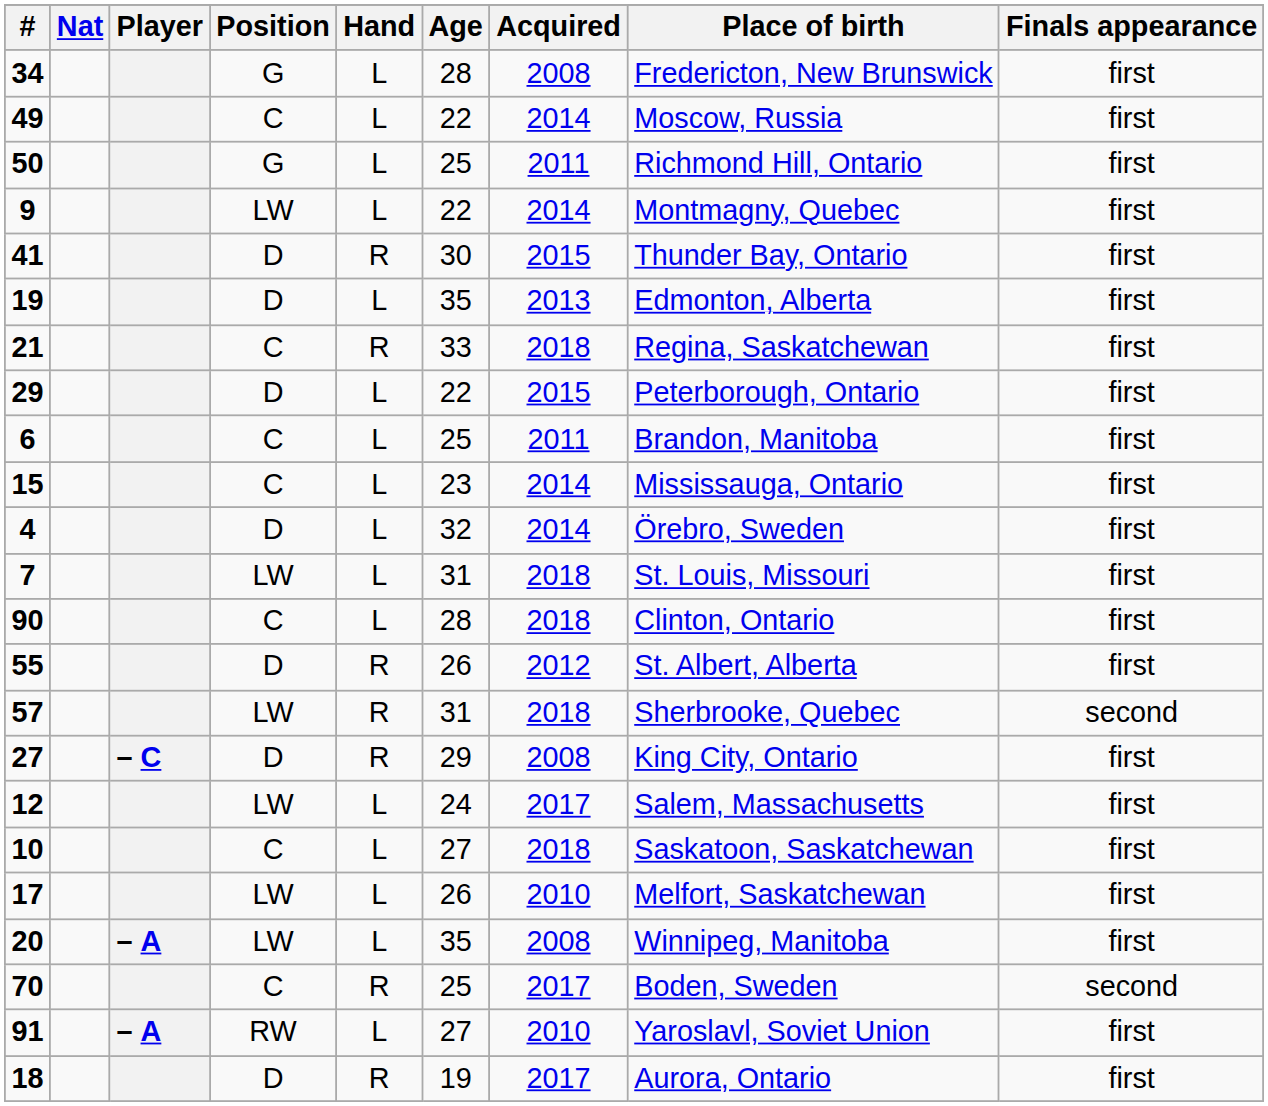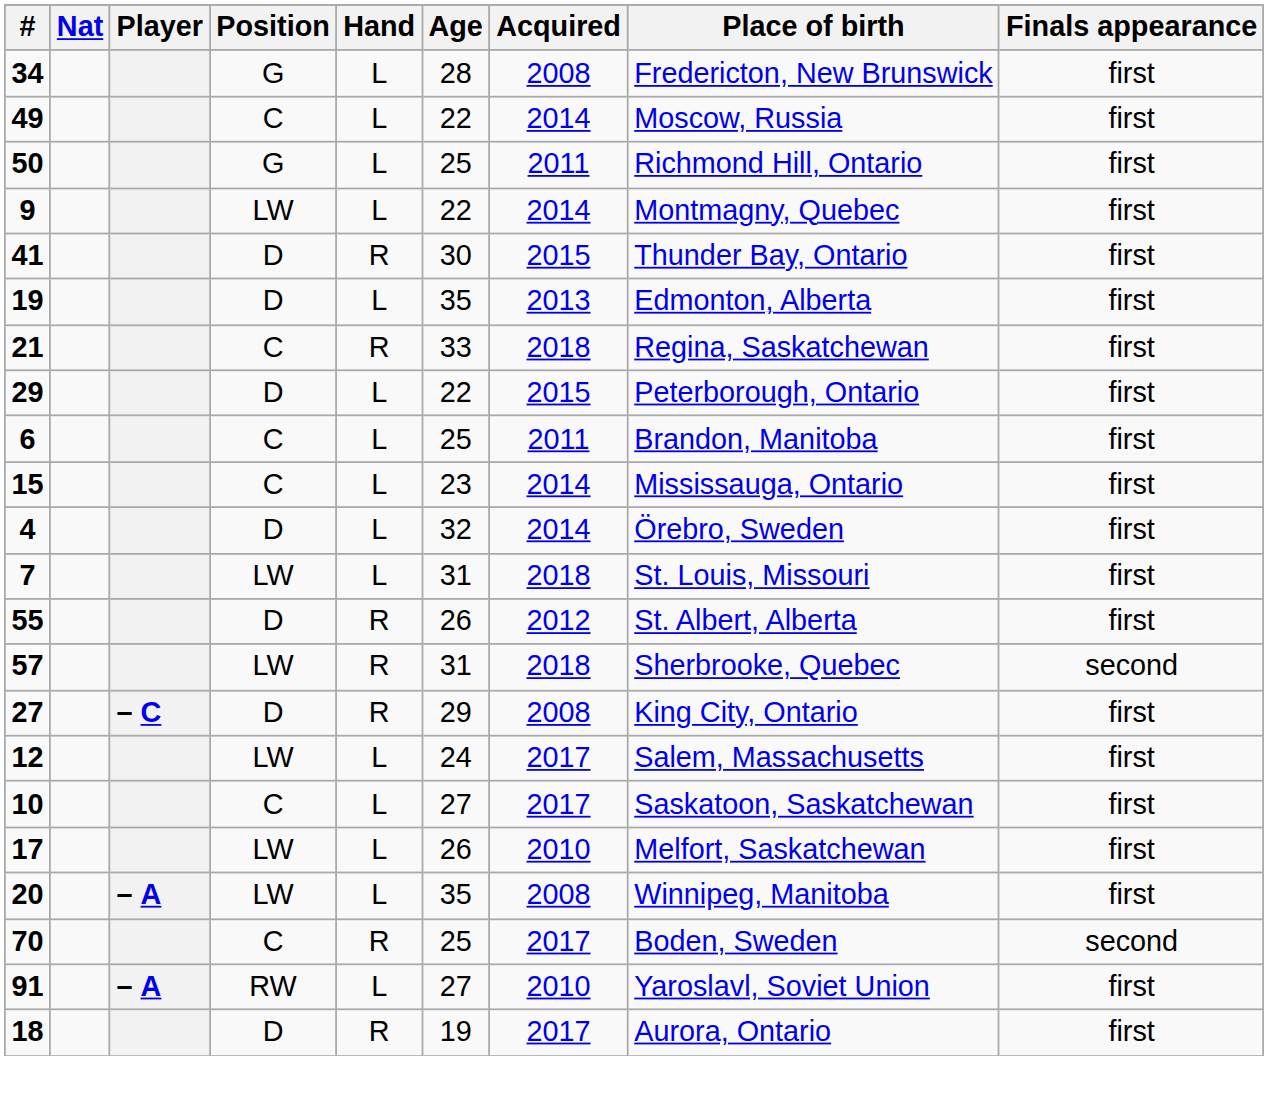- row: (28, 621)
(559, 849) 2018 -> (559, 803) 2017
